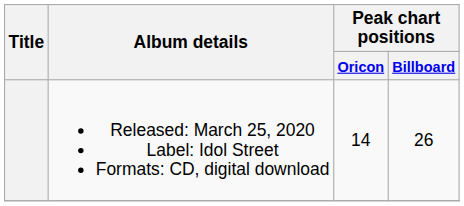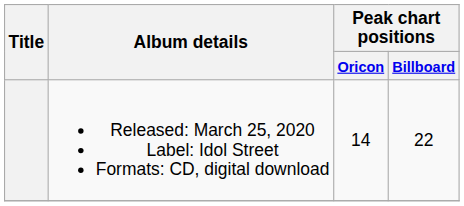(424, 140) 26 -> (424, 140) 22
